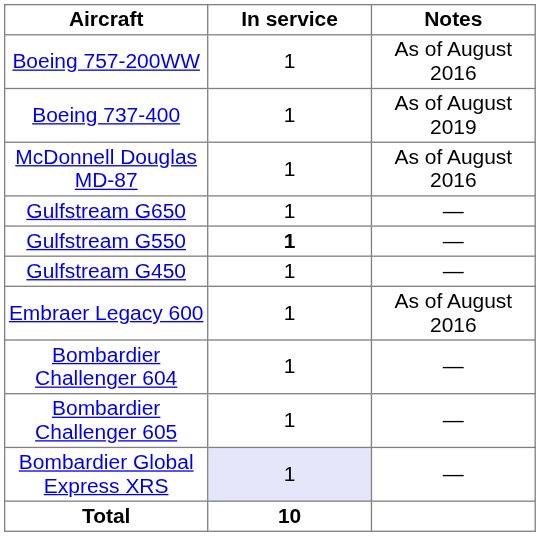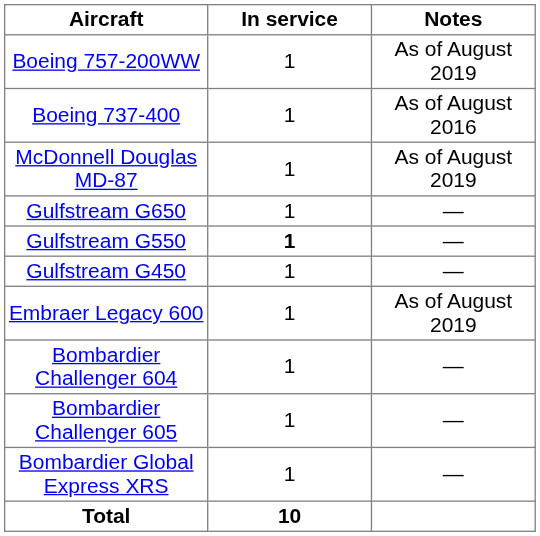(453, 61) As of August 2016 -> (453, 61) As of August 2019
(453, 115) As of August 2019 -> (453, 115) As of August 2016
(453, 168) As of August 2016 -> (453, 168) As of August 2019
(453, 313) As of August 2016 -> (453, 313) As of August 2019
(290, 474) lavender background -> (290, 474) no background
